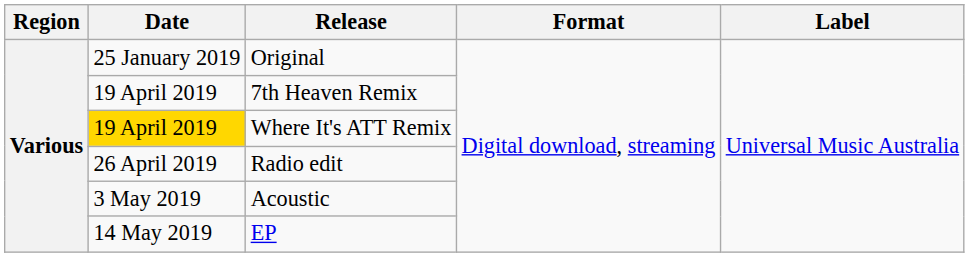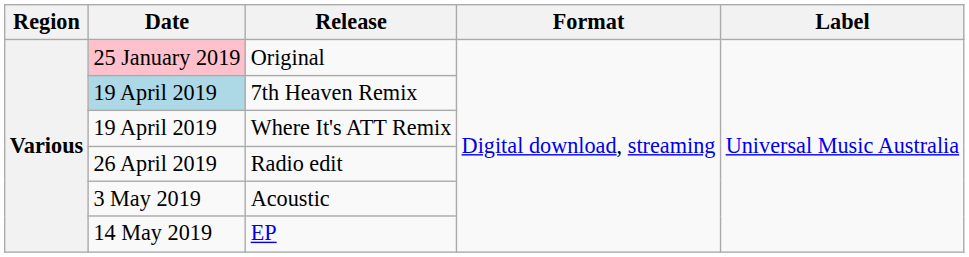(167, 57) no background -> (167, 57) pink background
(155, 92) no background -> (155, 92) lightblue background
(155, 127) gold background -> (155, 127) no background
